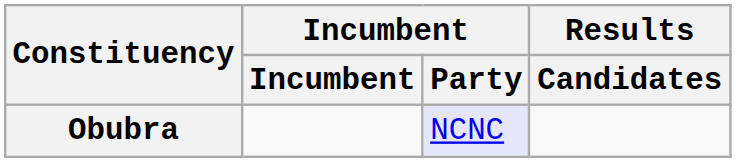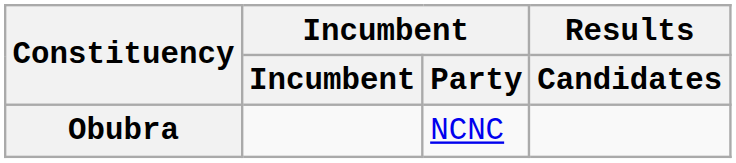(467, 131) lavender background -> (467, 131) no background
